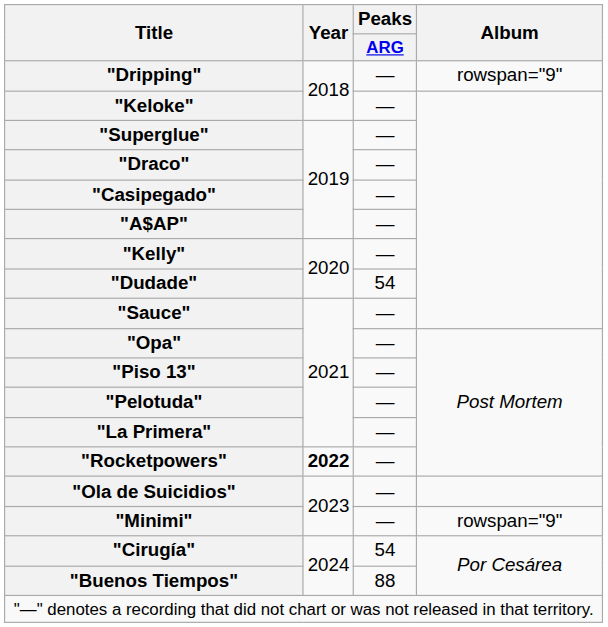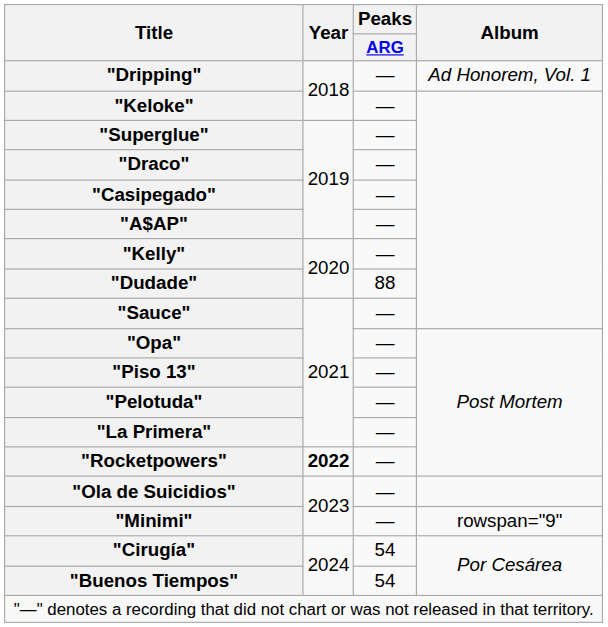(510, 75) rowspan="9" -> (510, 75) Ad Honorem, Vol. 1
(385, 283) 54 -> (385, 283) 88
(385, 580) 88 -> (385, 580) 54
